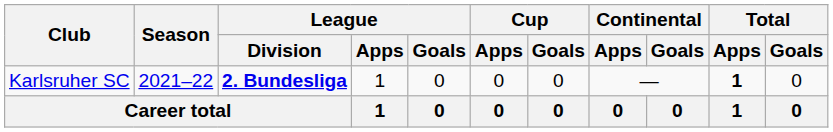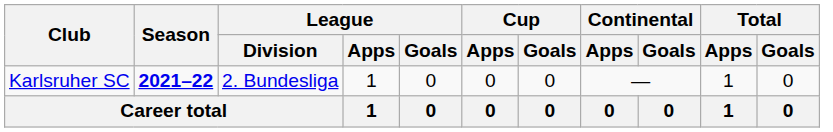(176, 80) normal -> (176, 80) bold
(284, 80) bold -> (280, 80) normal
(737, 80) bold -> (728, 80) normal
